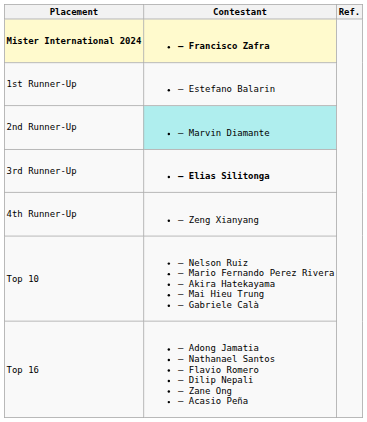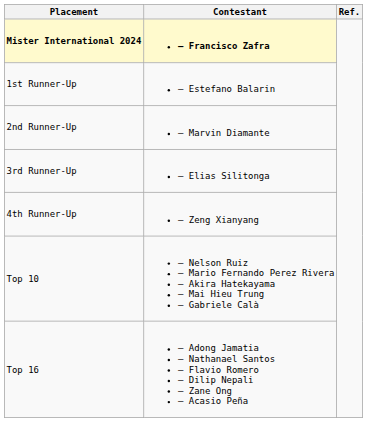(240, 133) paleturquoise background -> (240, 133) no background
(240, 176) bold -> (240, 176) normal
